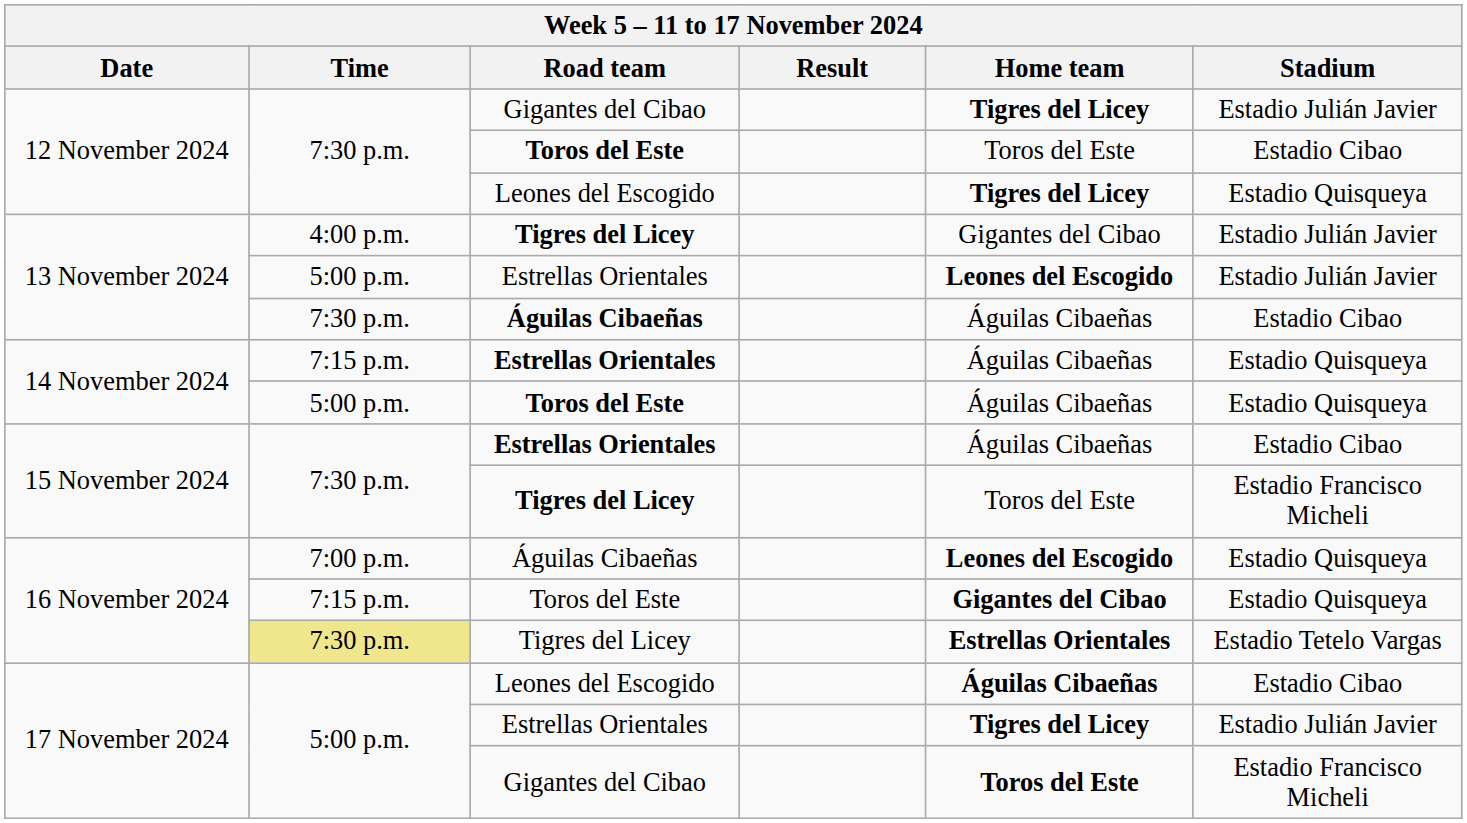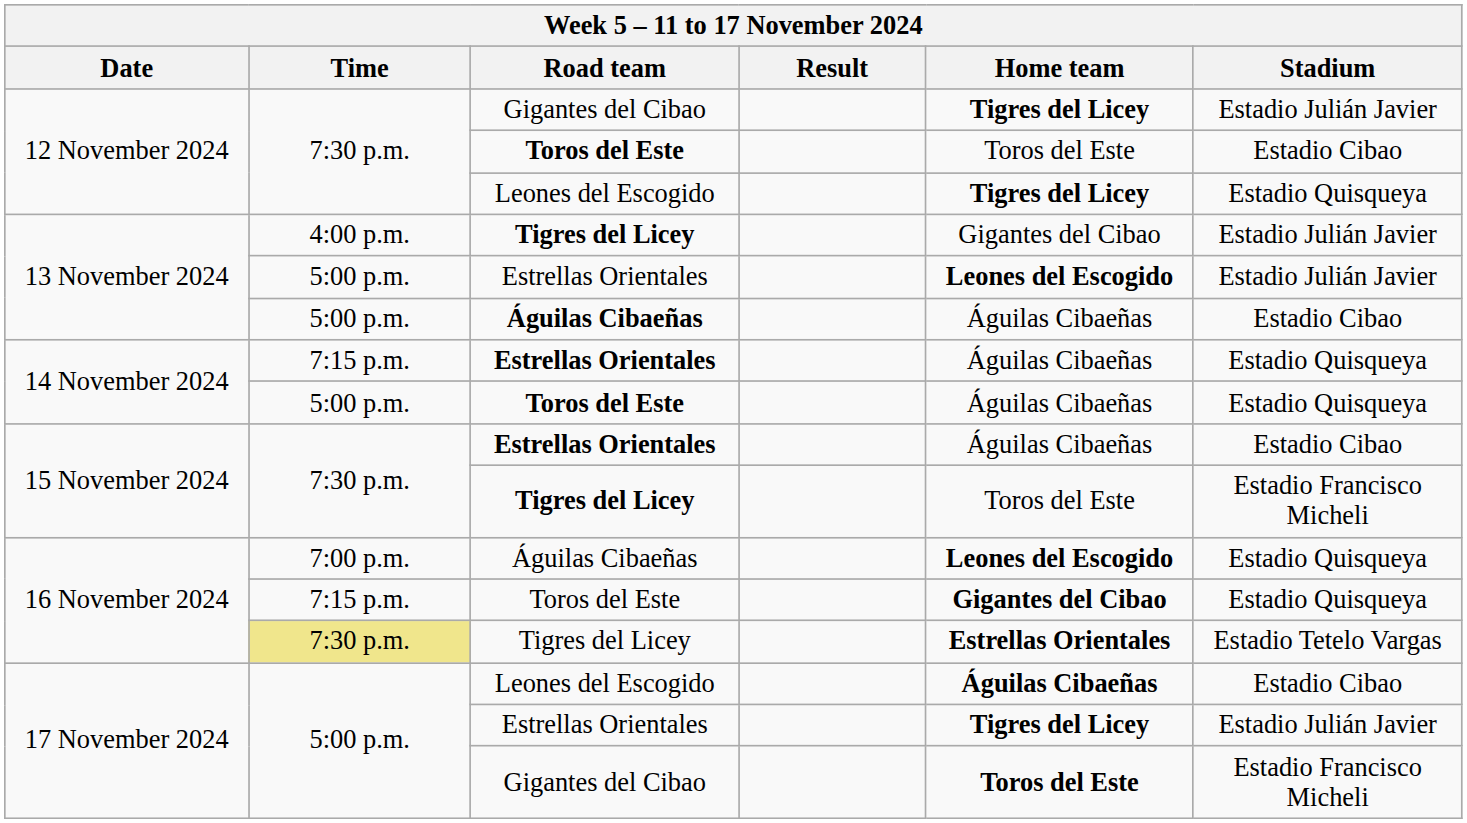(360, 318) 7:30 p.m. -> (360, 318) 5:00 p.m.
